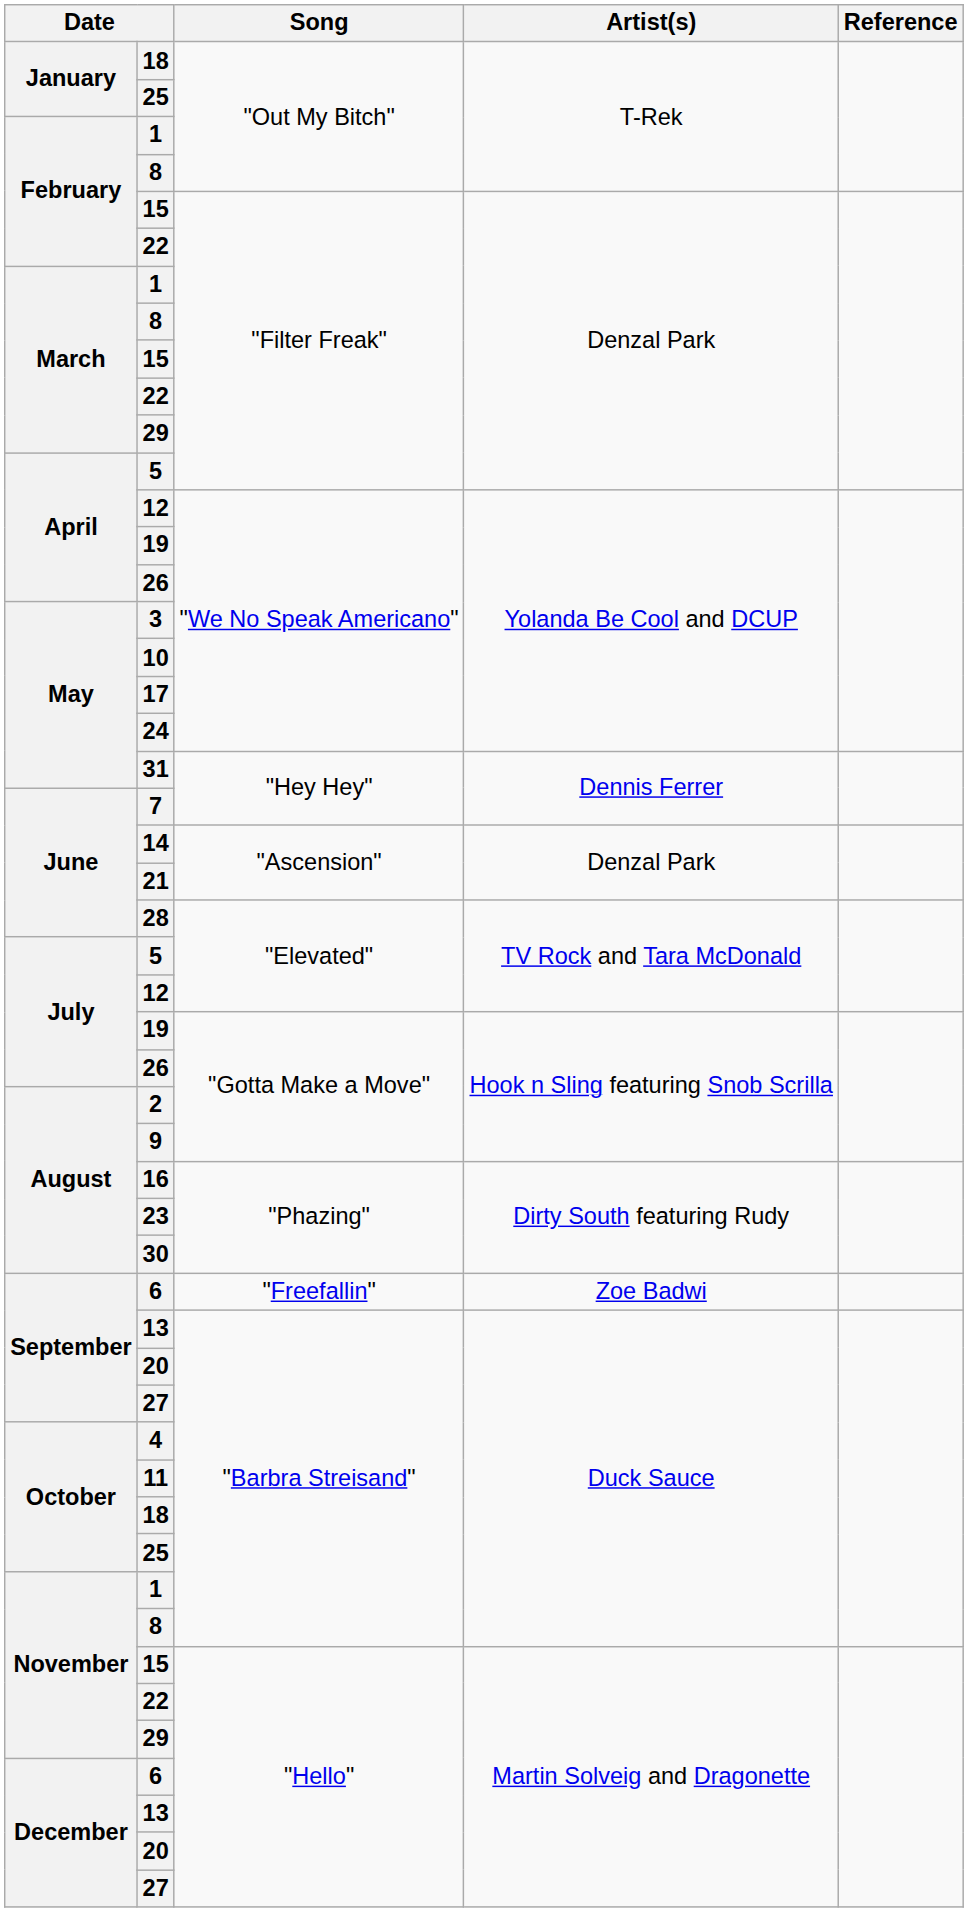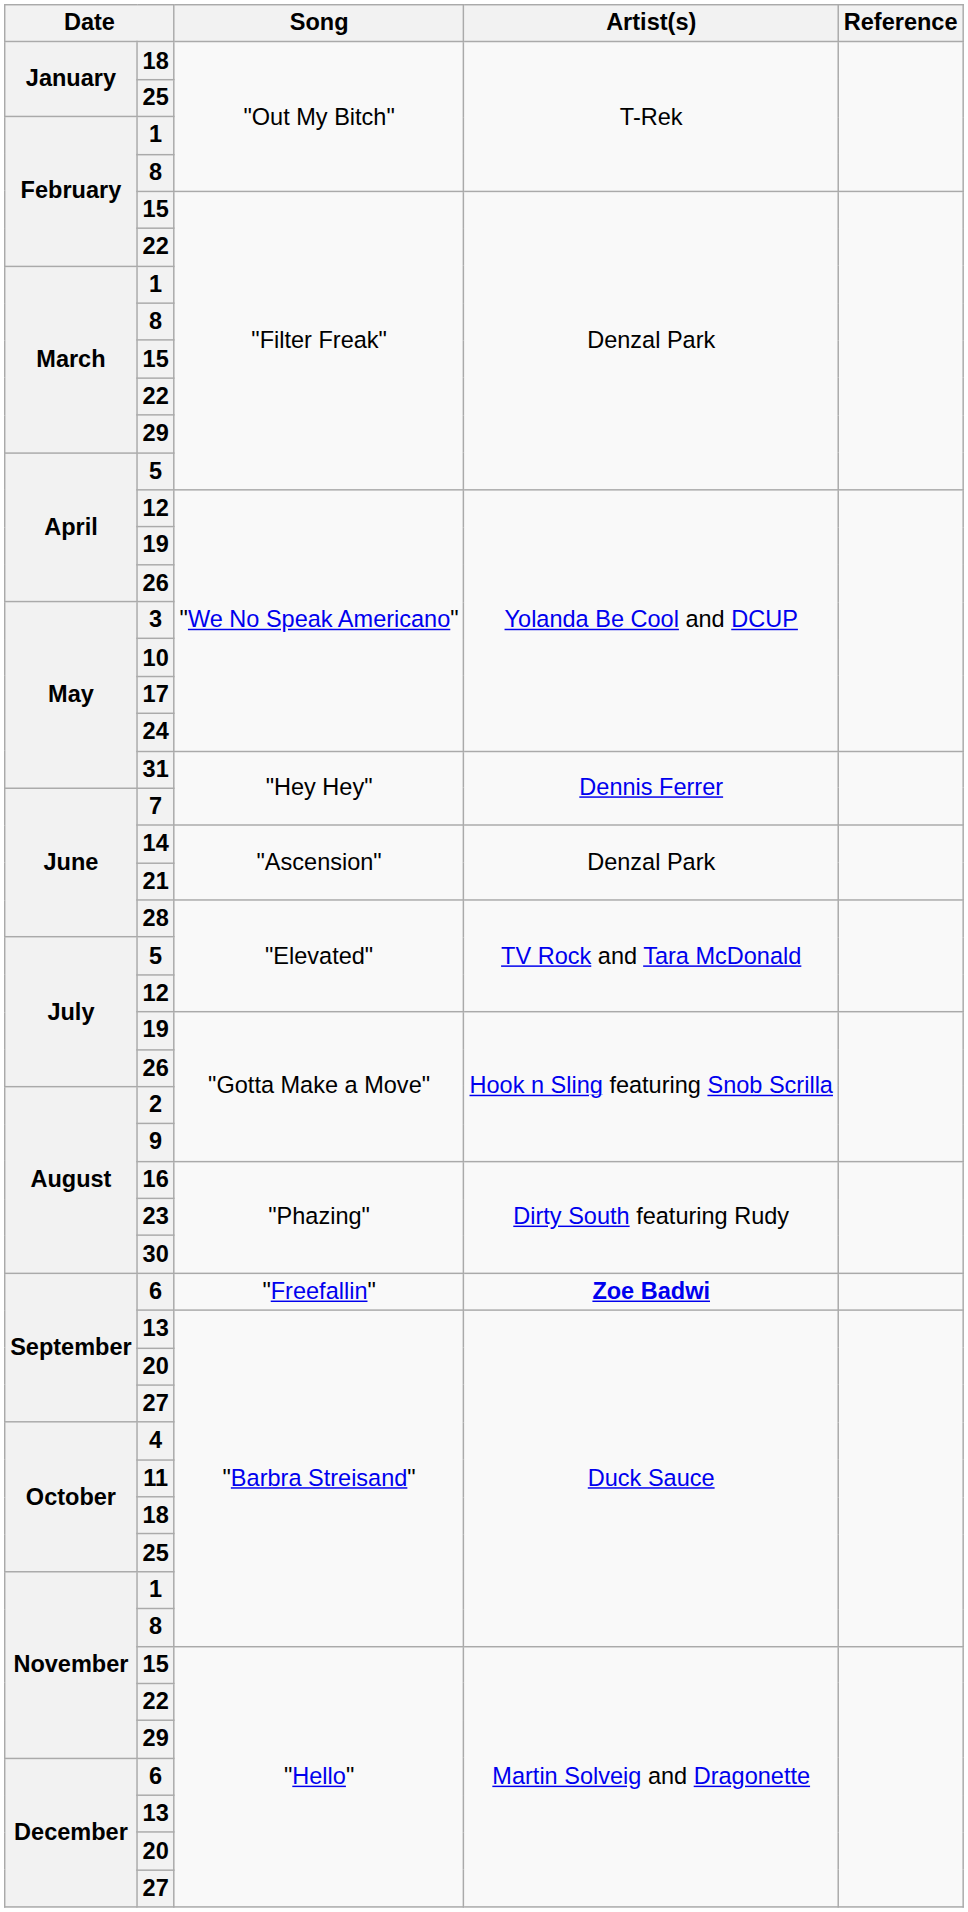(651, 1291) normal -> (651, 1291) bold
